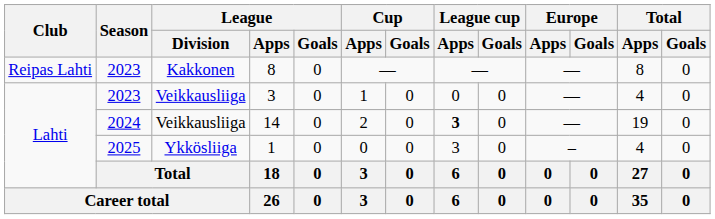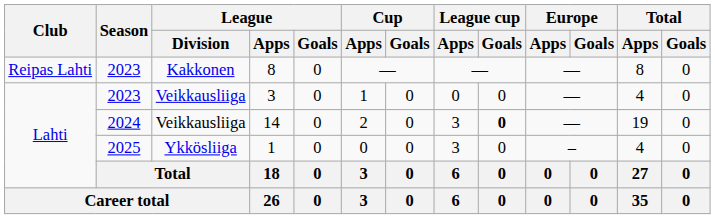(456, 122) bold -> (456, 122) normal
(502, 122) normal -> (502, 122) bold
